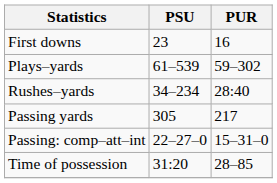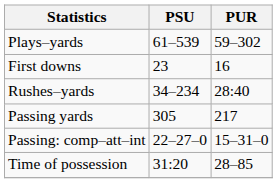rows swapped: (44, 41) <-> (46, 66)
